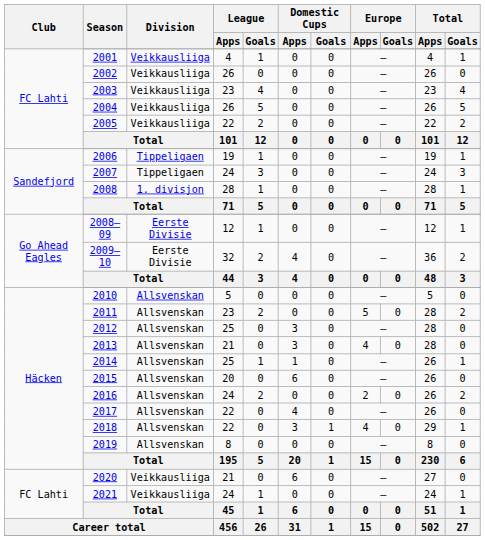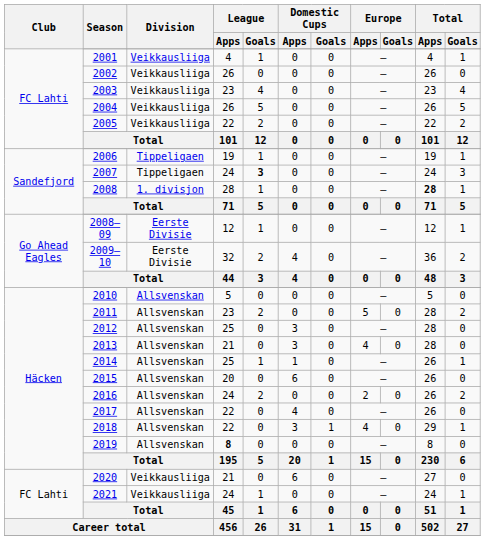(261, 173) normal -> (261, 173) bold
(430, 190) normal -> (430, 190) bold
(228, 444) normal -> (228, 444) bold
